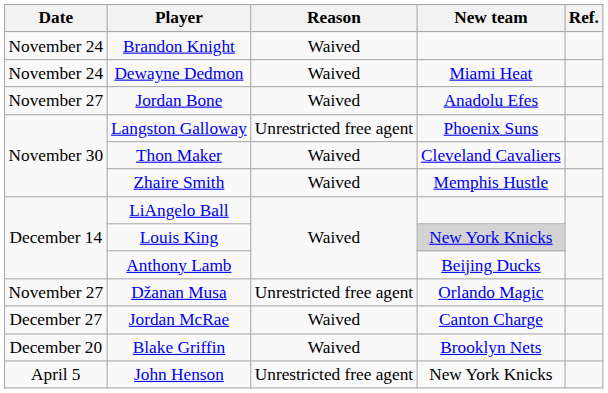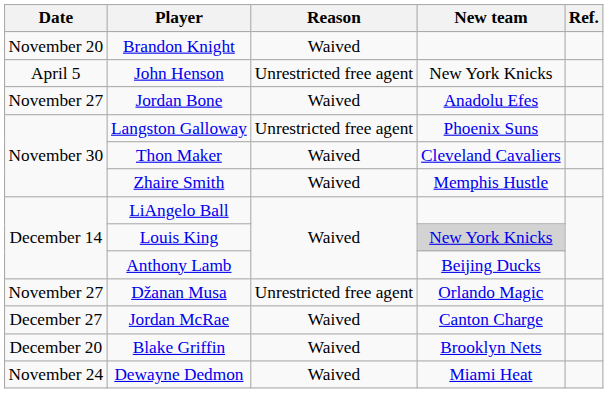(56, 45) November 24 -> (56, 45) November 20
rows swapped: (179, 73) <-> (179, 374)
